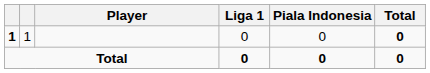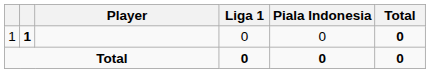(12, 37) bold -> (12, 37) normal
(27, 37) normal -> (27, 37) bold
